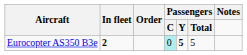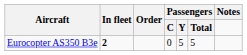(169, 43) paleturquoise background -> (169, 43) no background
(181, 43) bold -> (181, 43) normal
